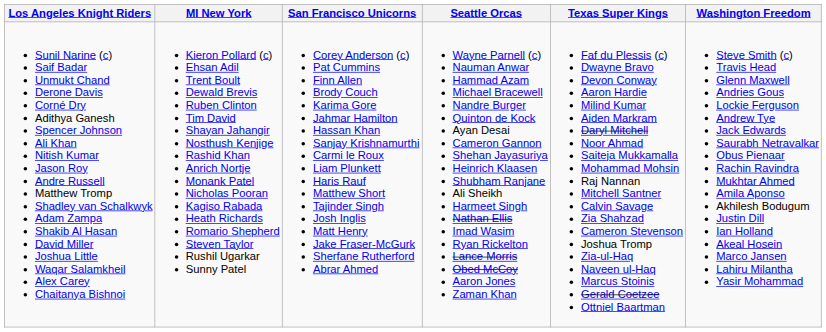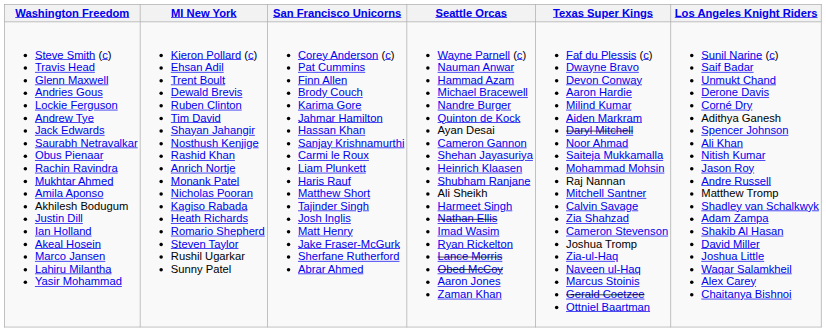columns swapped: (80, 13) <-> (754, 13)
